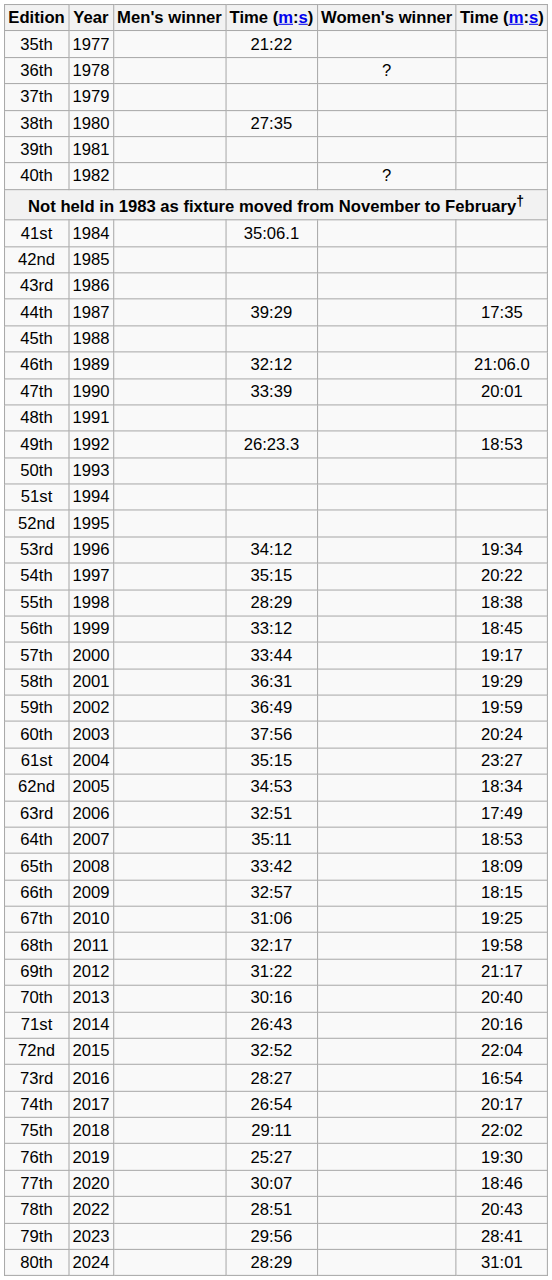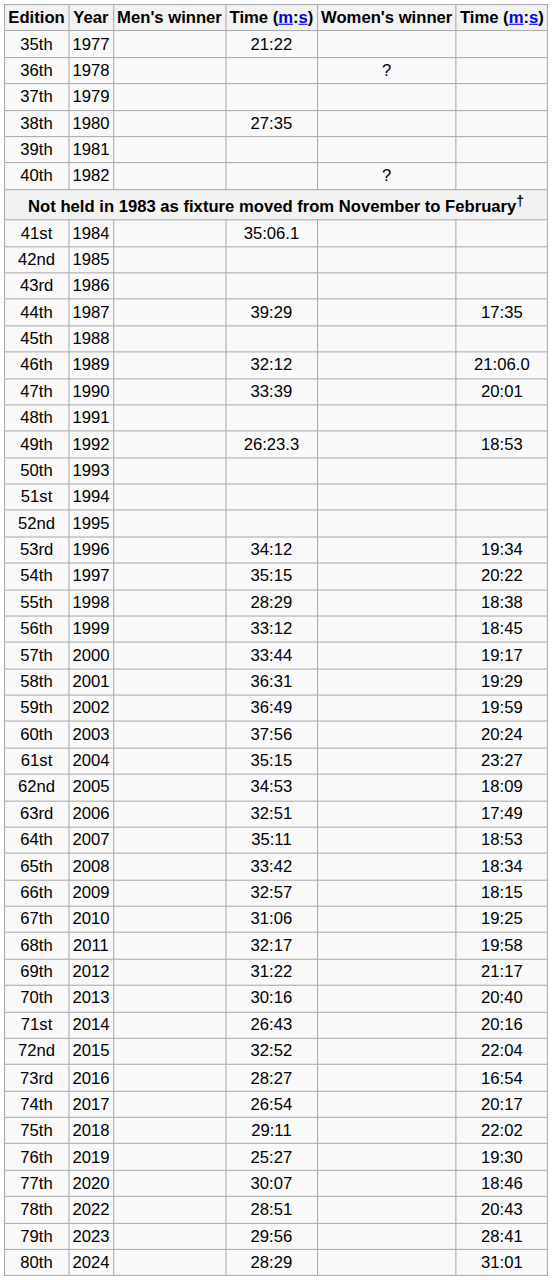(502, 787) 18:34 -> (502, 787) 18:09
(502, 866) 18:09 -> (502, 866) 18:34
